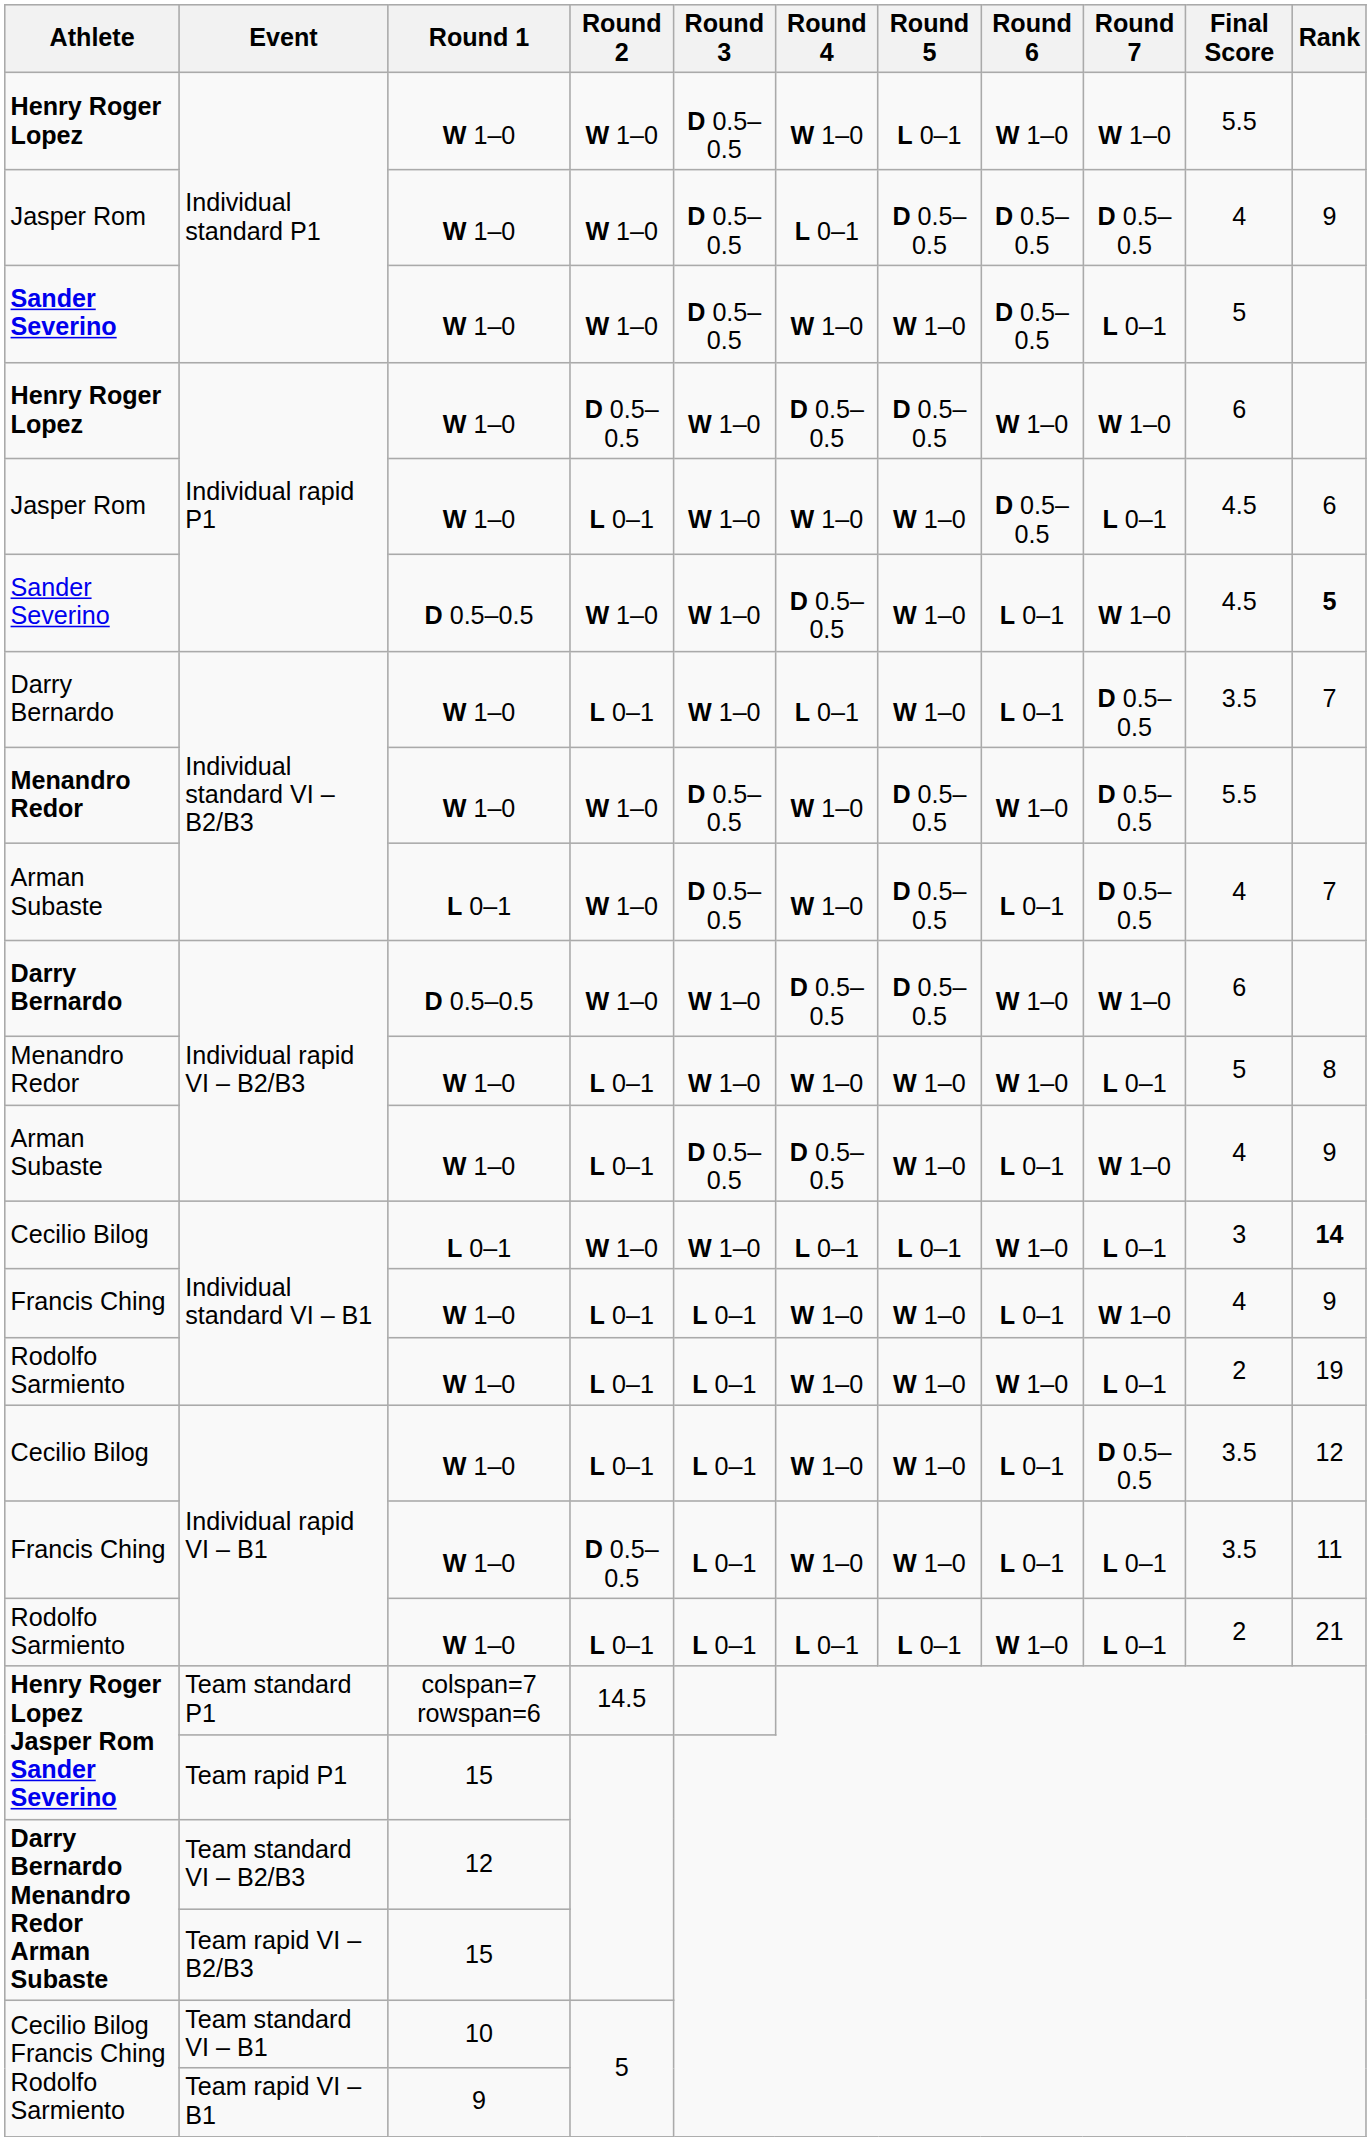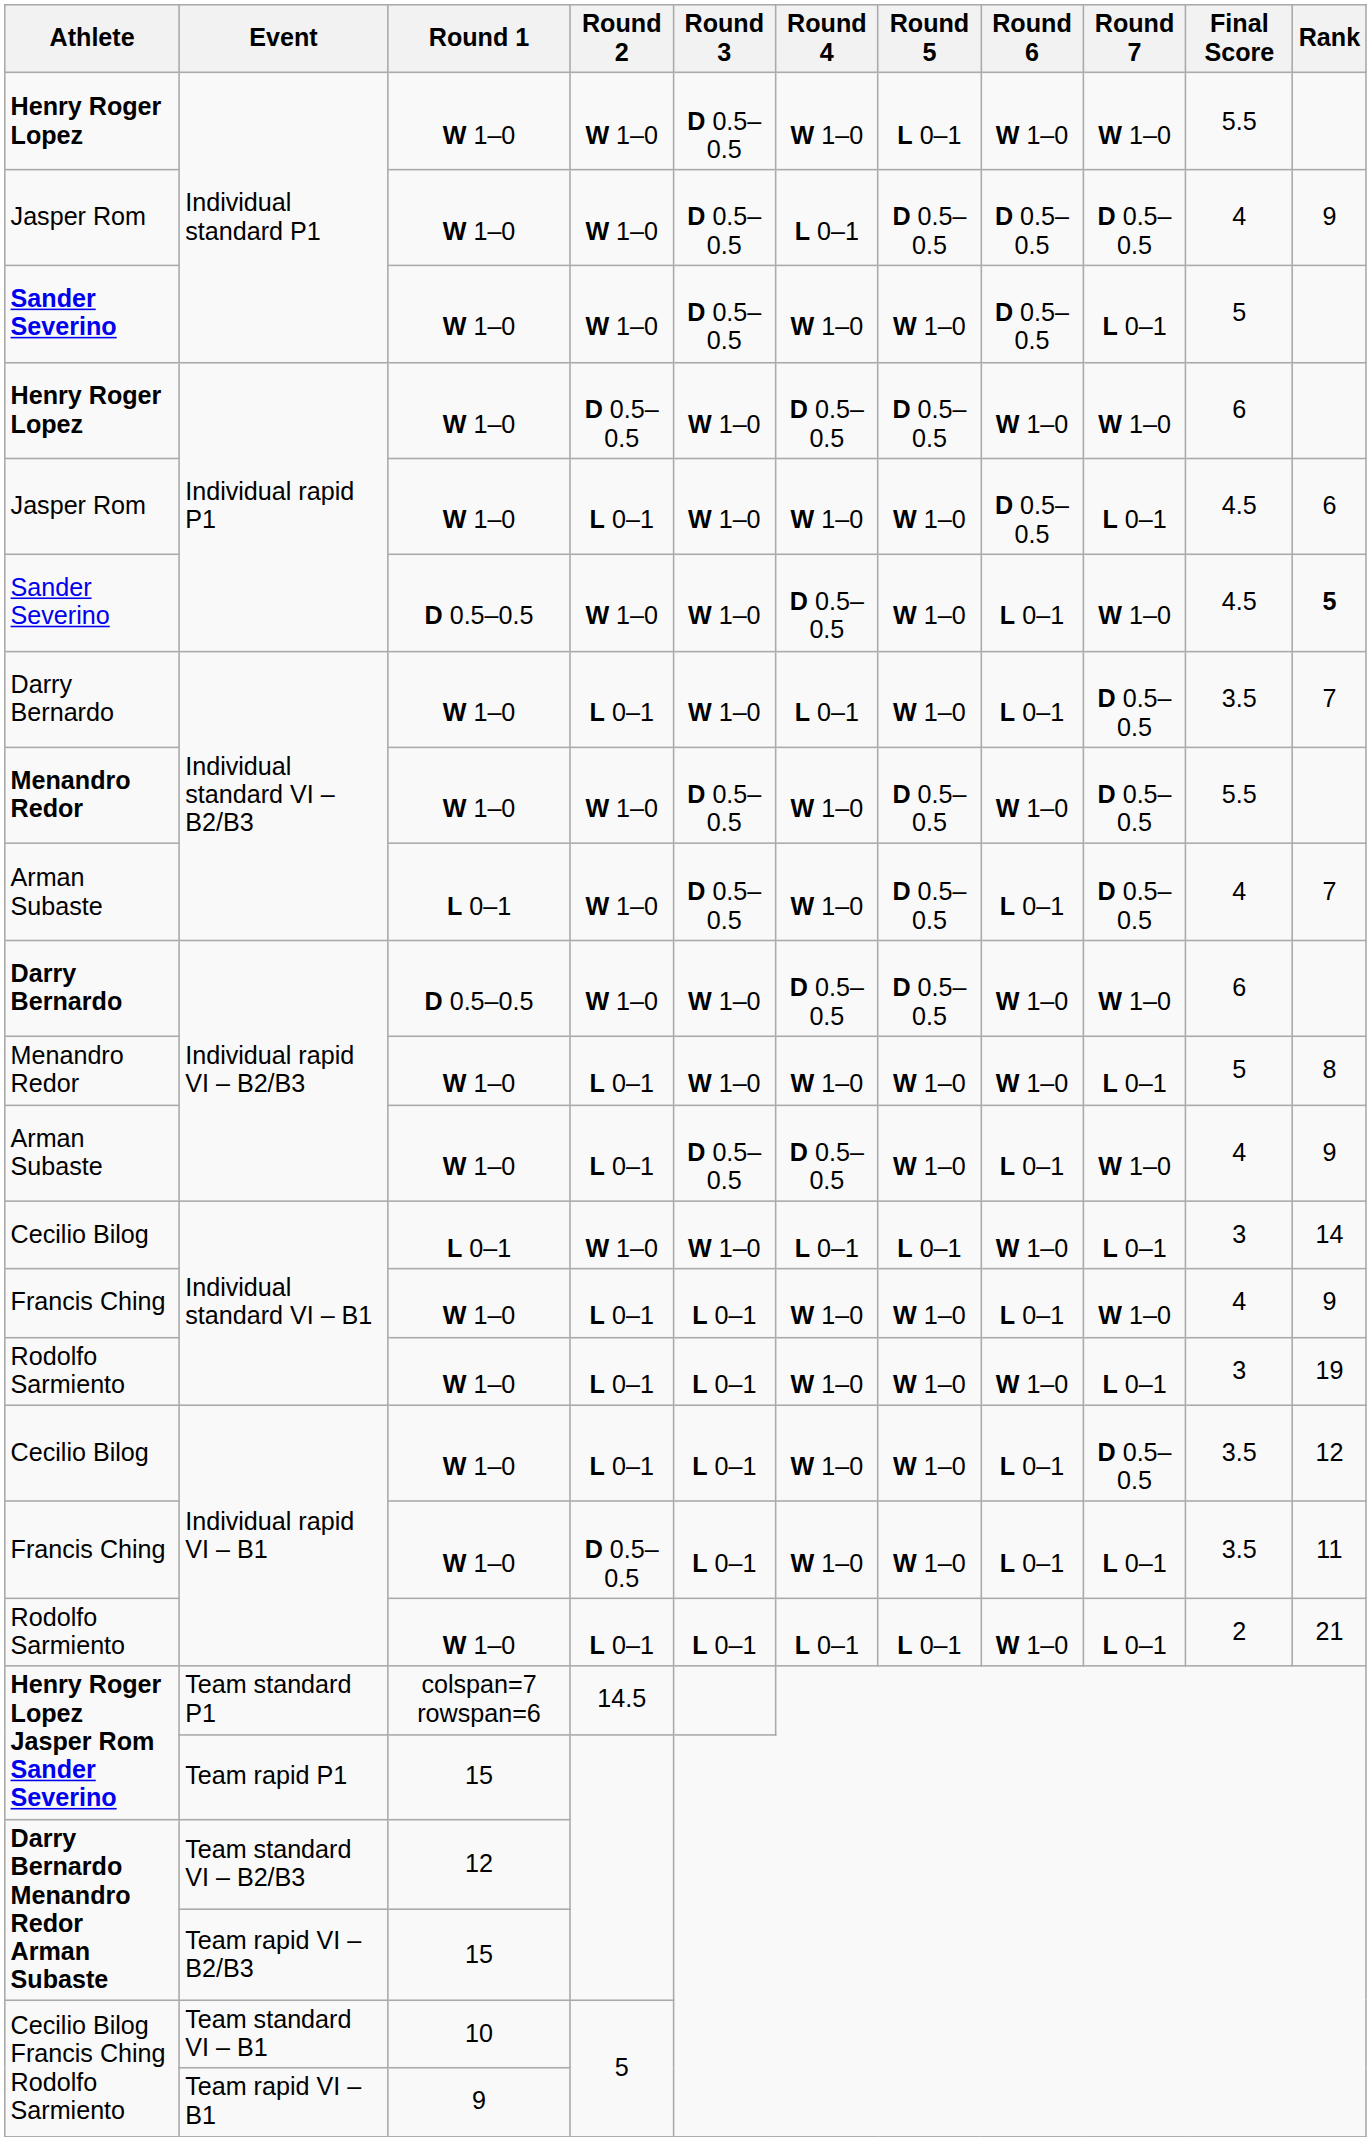(1329, 1234) bold -> (1329, 1234) normal
(1239, 1370) 2 -> (1239, 1370) 3
